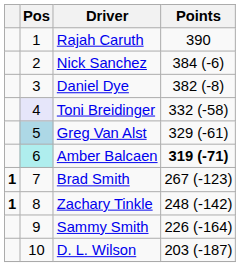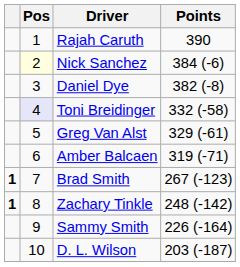(36, 63) no background -> (36, 63) lightyellow background
(36, 133) lightblue background -> (36, 133) no background
(36, 156) paleturquoise background -> (36, 156) no background
(198, 156) bold -> (198, 156) normal
